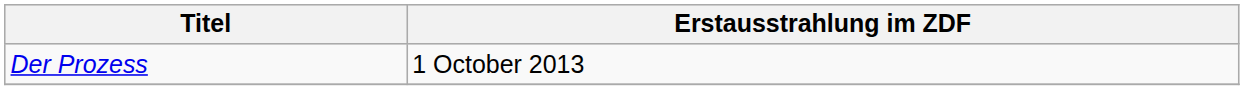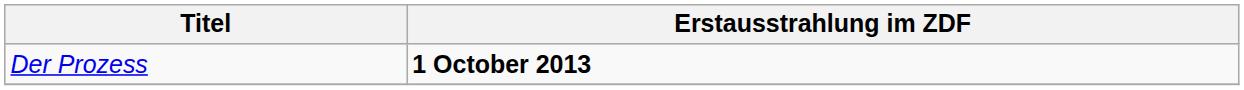(498, 63) normal -> (502, 63) bold
